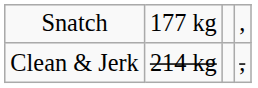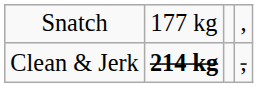(183, 62) normal -> (184, 62) bold
